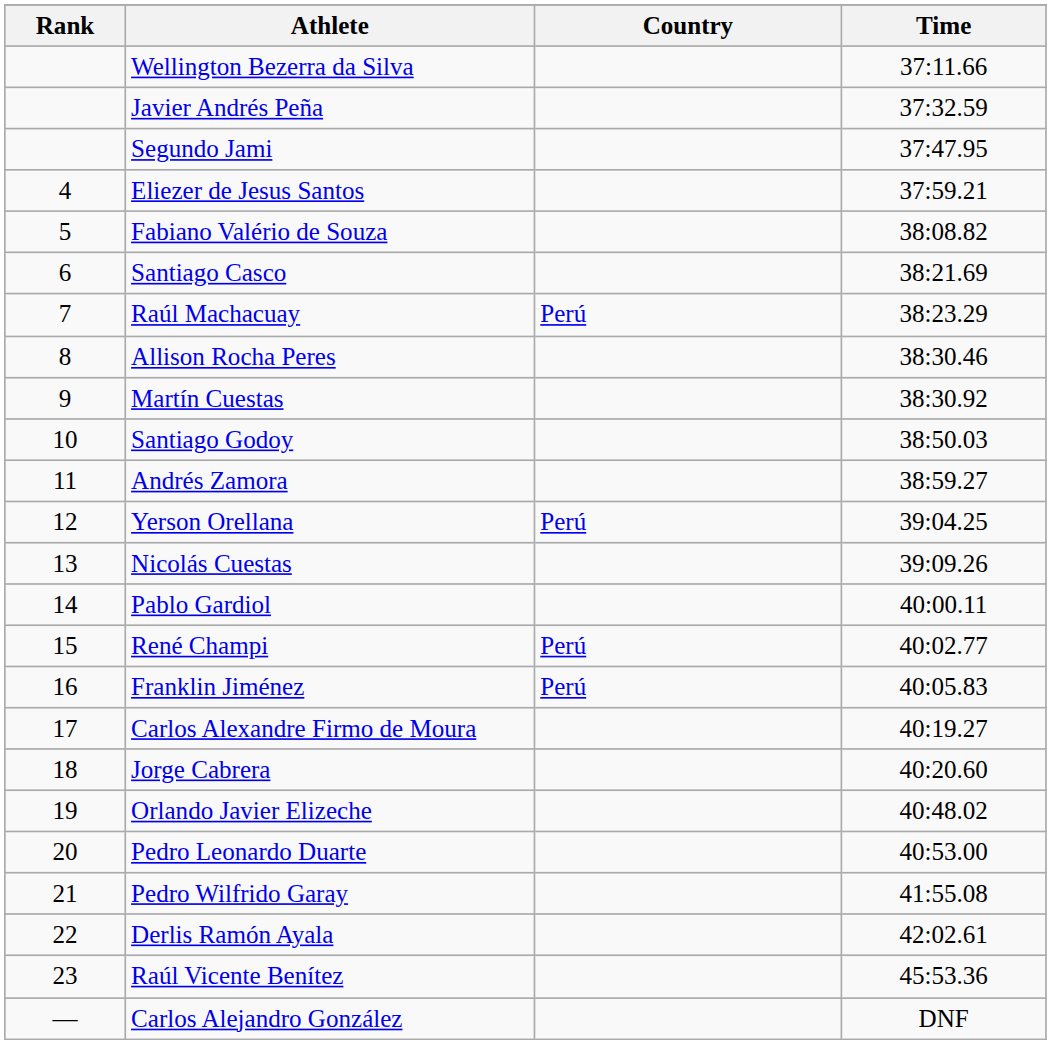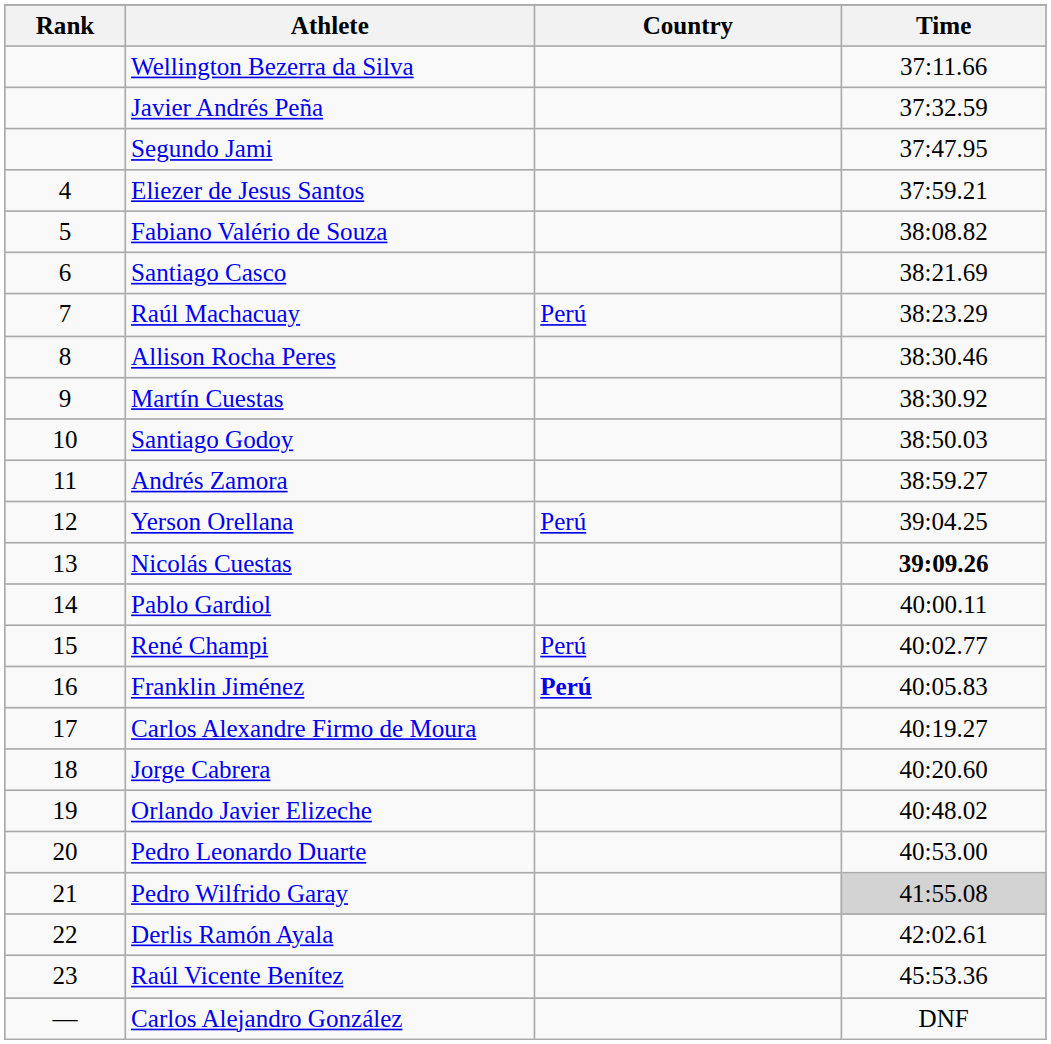(944, 562) normal -> (944, 562) bold
(563, 687) normal -> (566, 687) bold
(944, 893) no background -> (944, 893) lightgrey background
